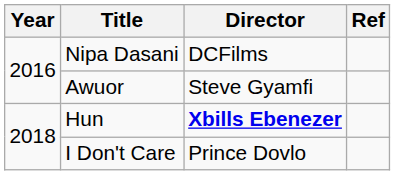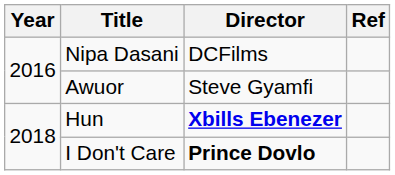(247, 152) normal -> (252, 152) bold
